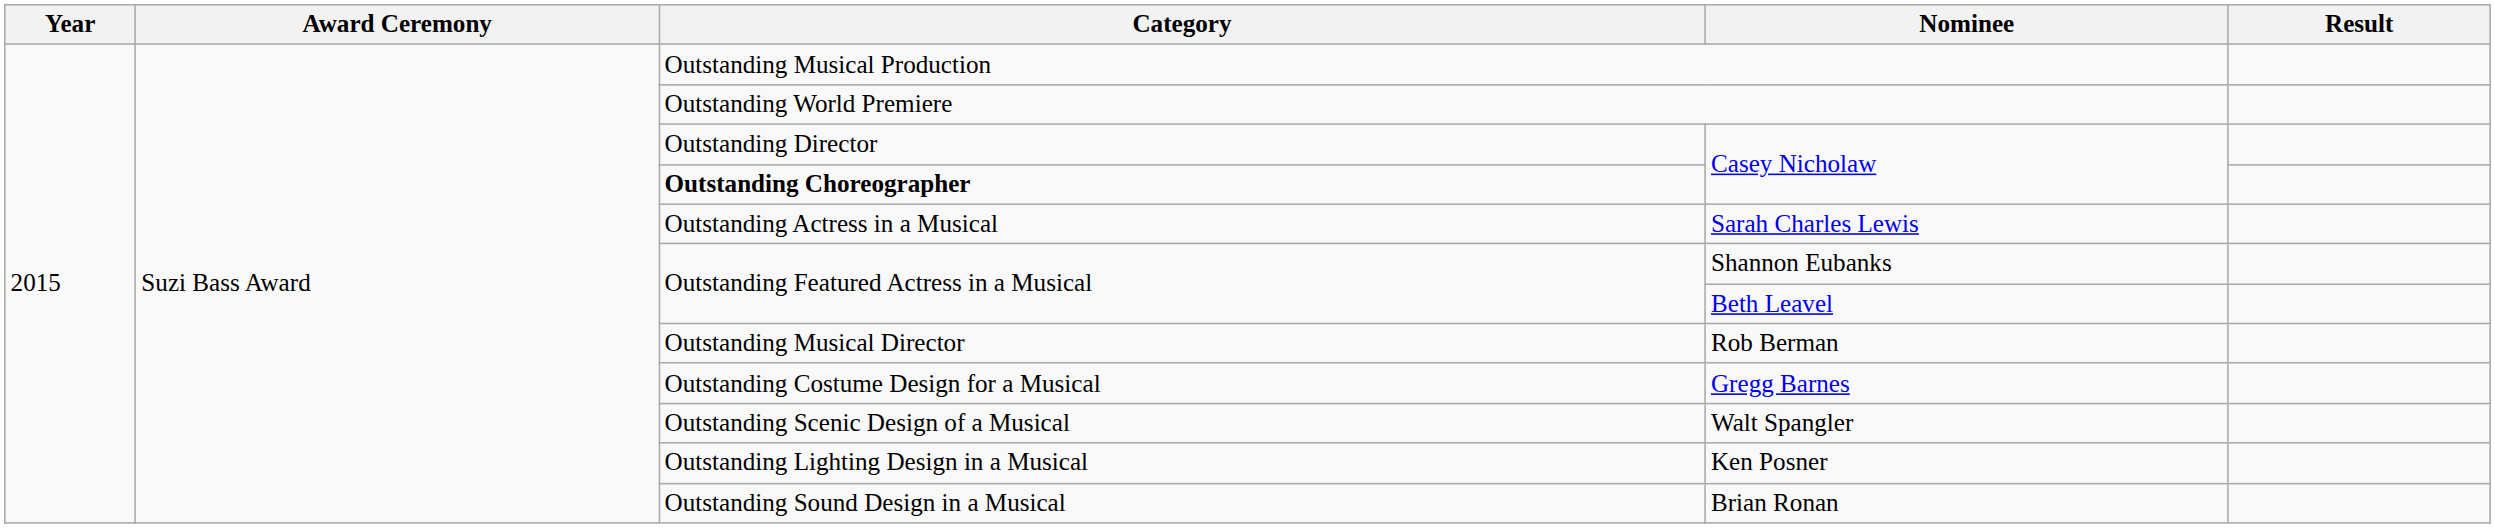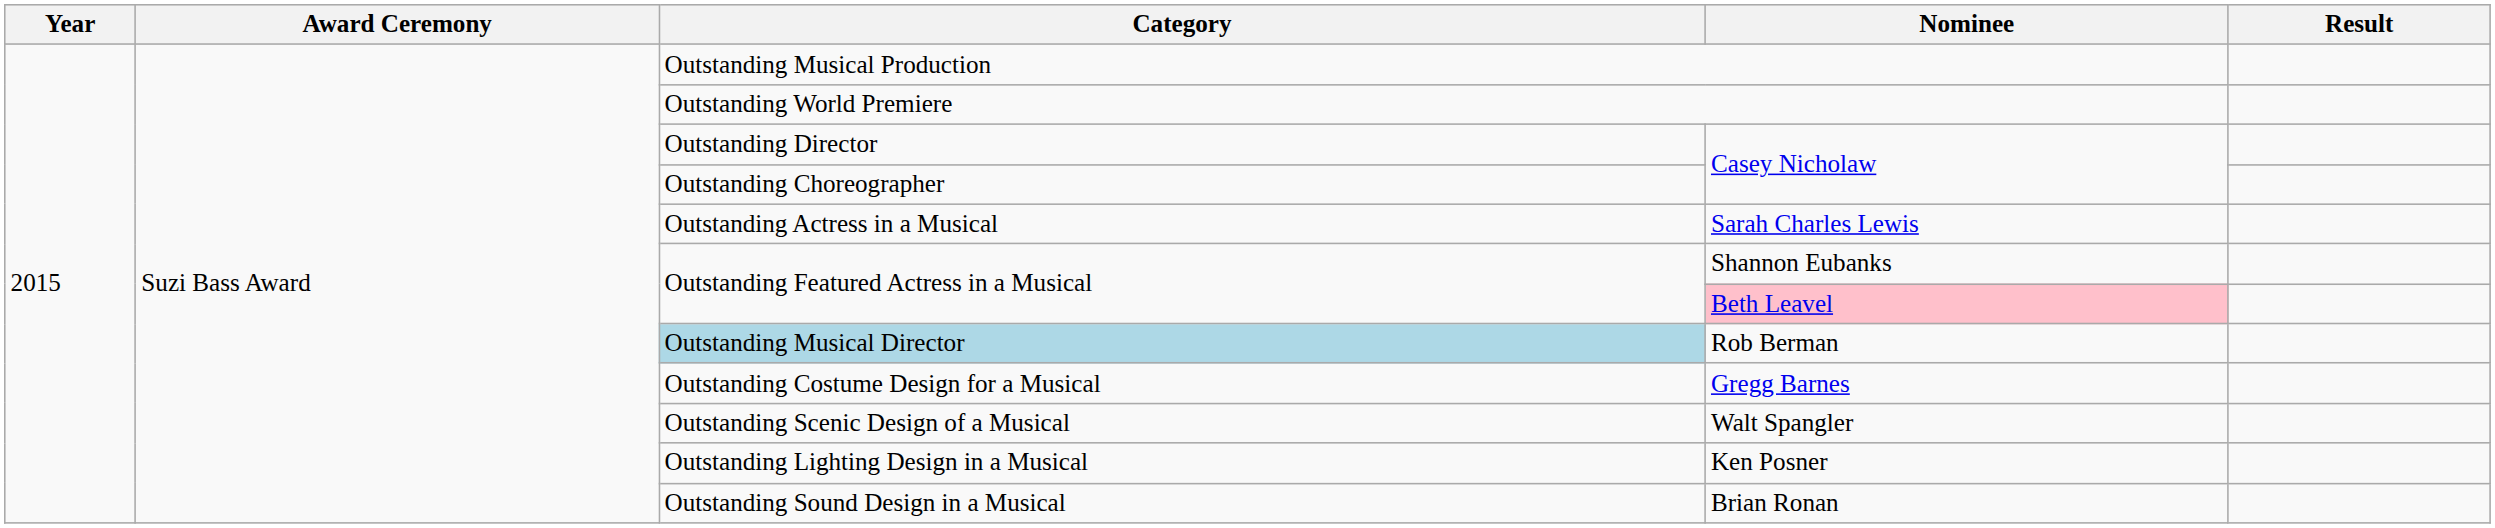(818, 183) bold -> (804, 183) normal
(1772, 303) no background -> (1772, 303) pink background
(815, 343) no background -> (815, 343) lightblue background
